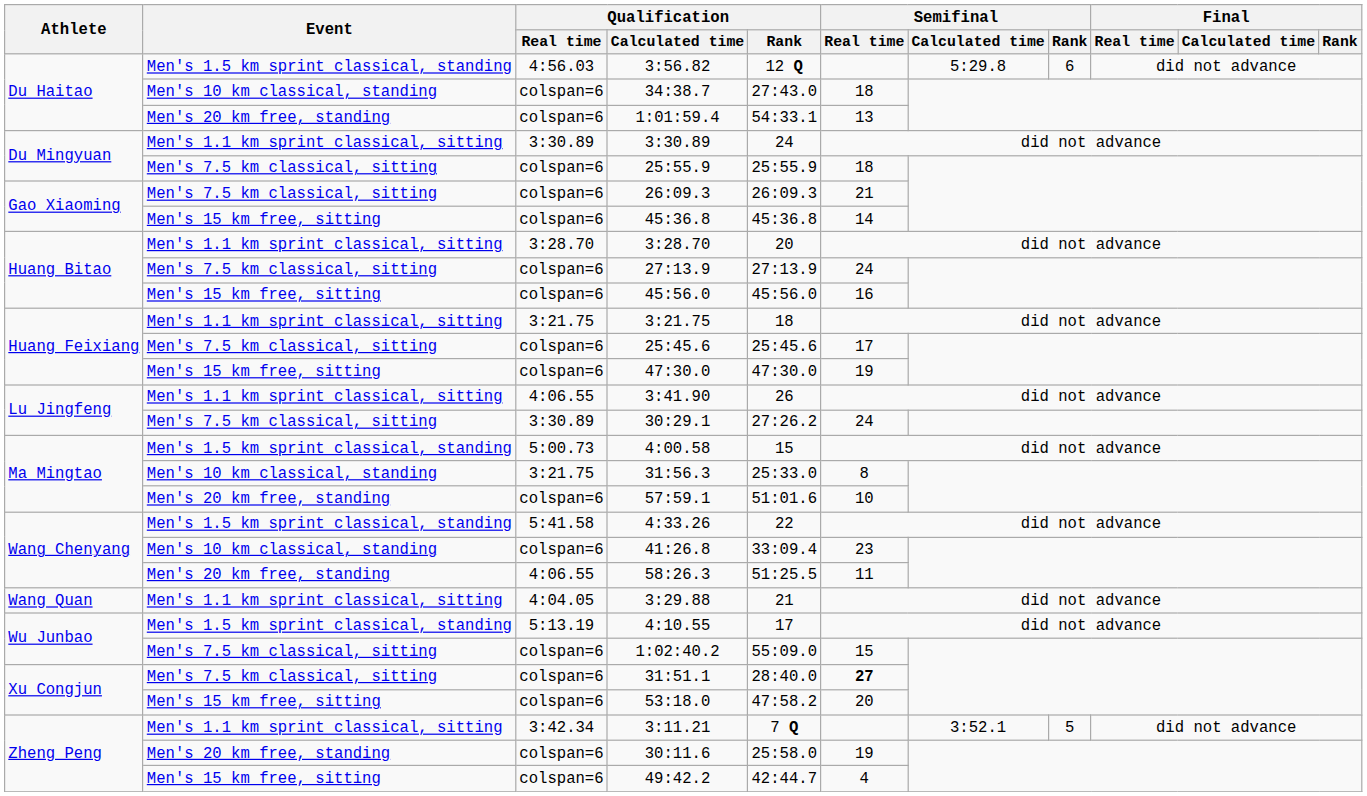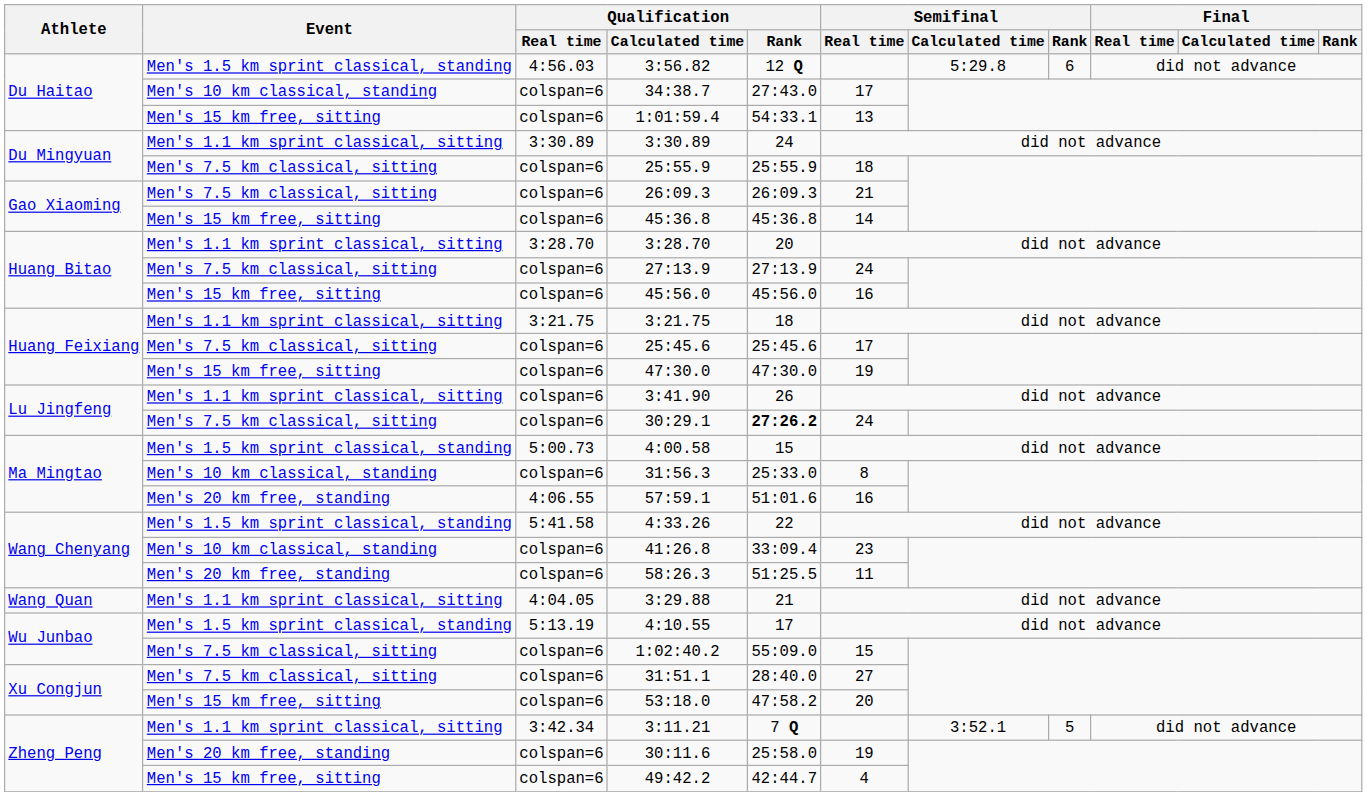(864, 92) 18 -> (864, 92) 17
(269, 118) Men's 20 km free, standing -> (264, 118) Men's 15 km free, sitting
(561, 397) 4:06.55 -> (561, 397) colspan=6
(561, 423) 3:30.89 -> (561, 423) colspan=6
(784, 423) normal -> (784, 423) bold
(561, 473) 3:21.75 -> (561, 473) colspan=6
(561, 499) colspan=6 -> (561, 499) 4:06.55
(864, 499) 10 -> (864, 499) 16
(561, 575) 4:06.55 -> (561, 575) colspan=6
(864, 677) bold -> (864, 677) normal
